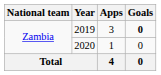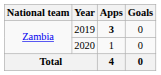(111, 29) normal -> (111, 29) bold
(140, 29) bold -> (140, 29) normal
